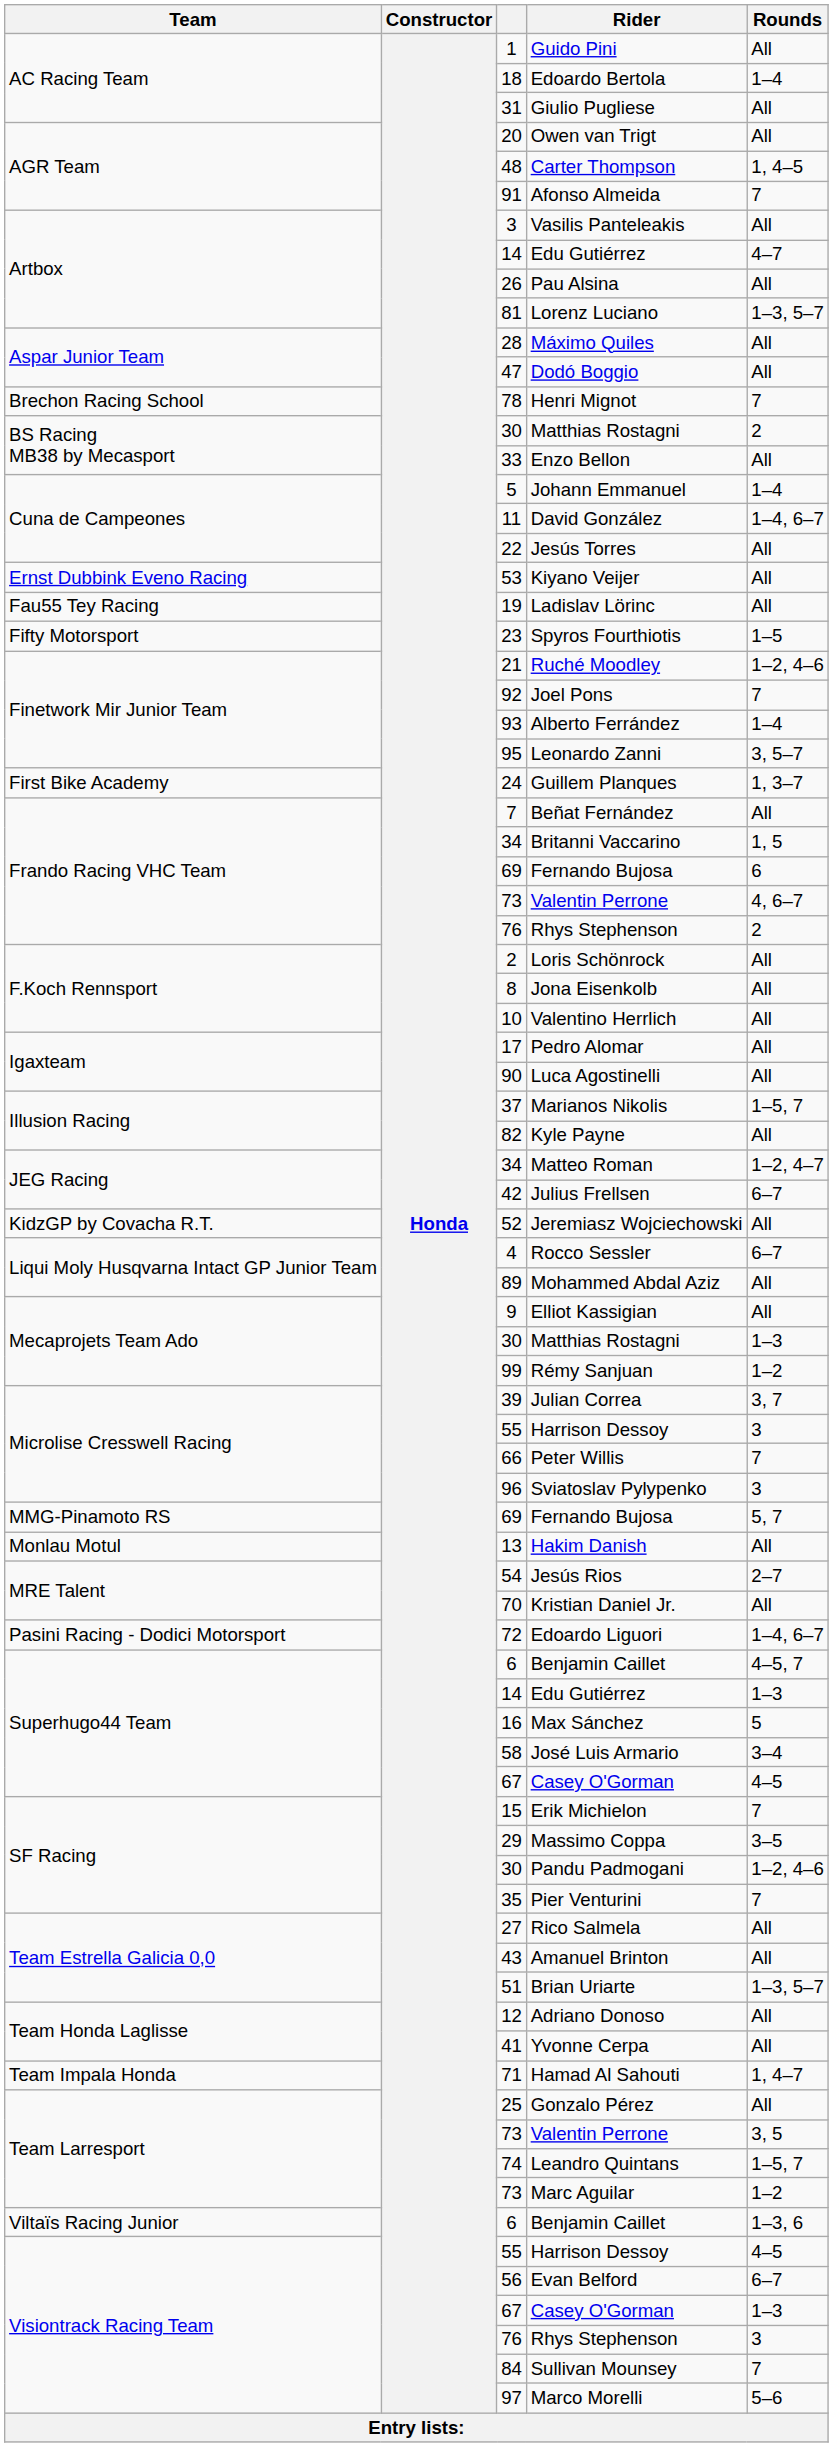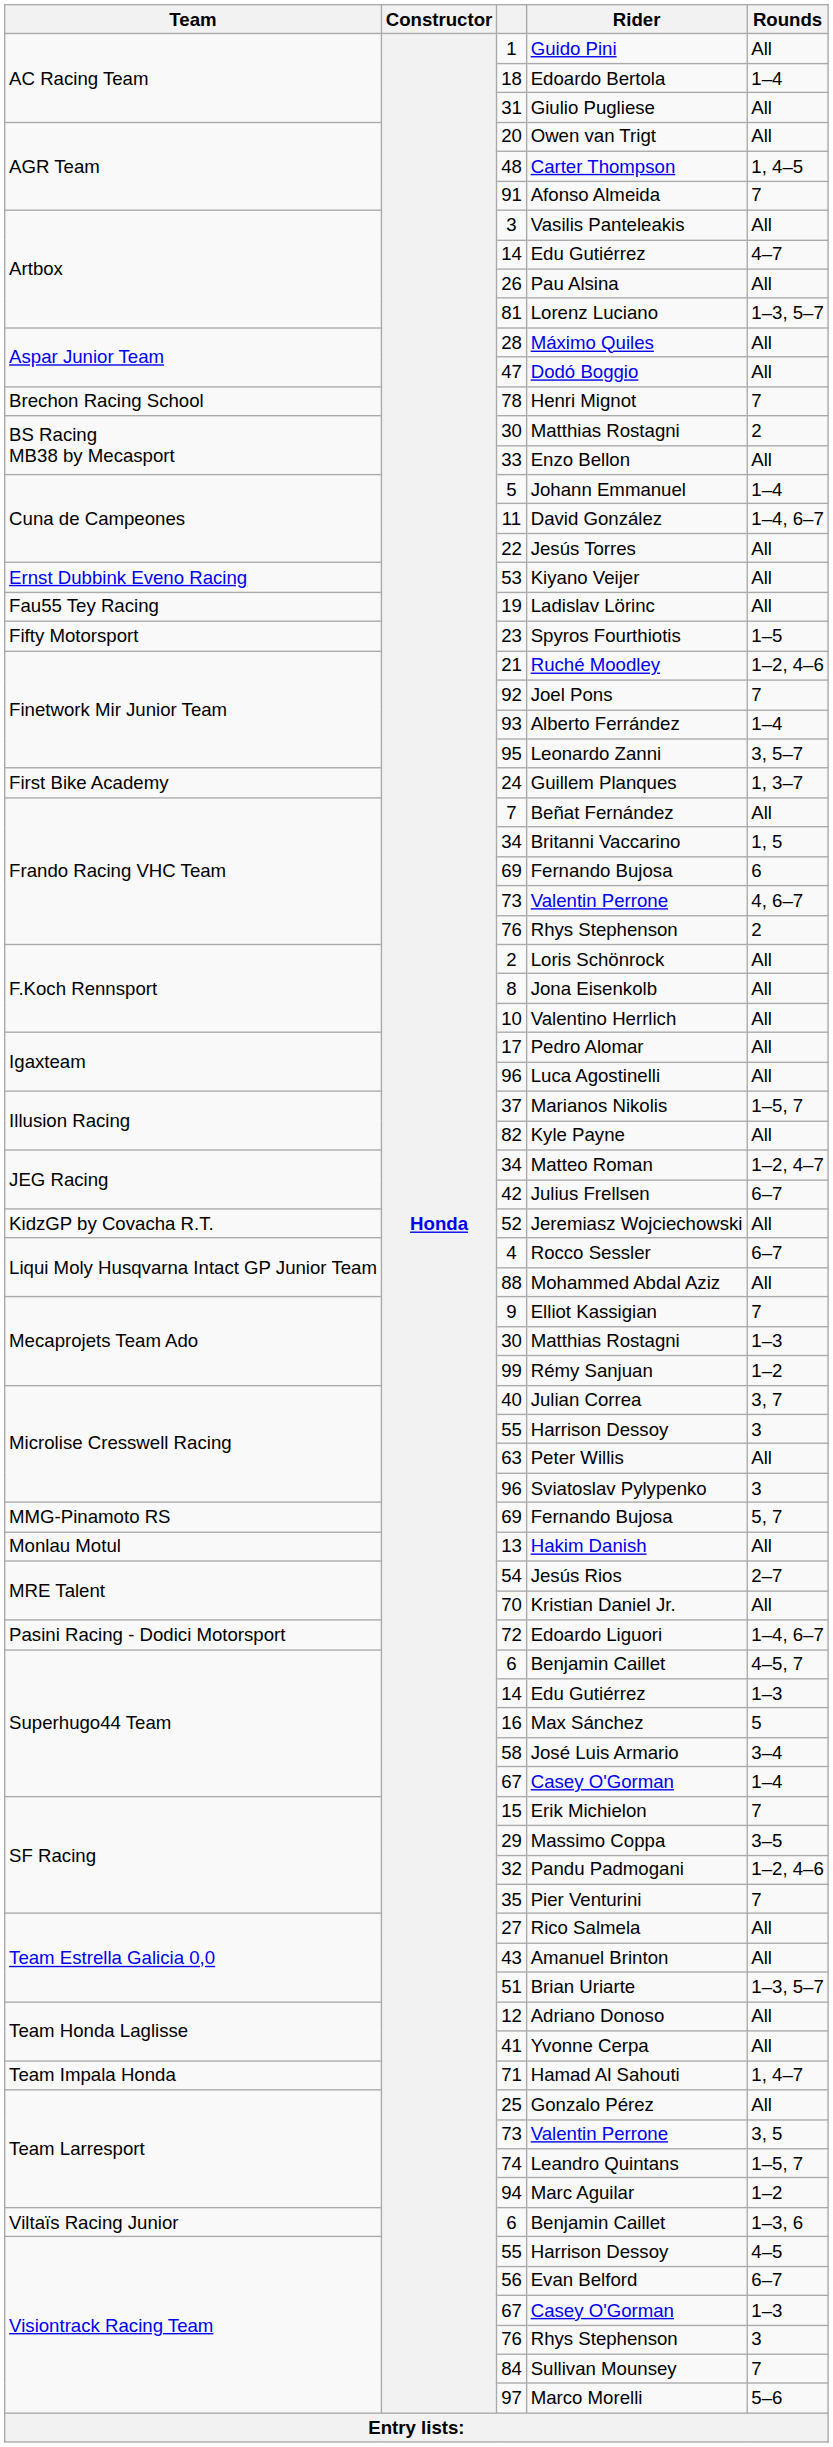(511, 1076) 90 -> (511, 1076) 96
(511, 1282) 89 -> (511, 1282) 88
(762, 1311) All -> (756, 1311) 7
(511, 1399) 39 -> (511, 1399) 40
(511, 1458) 66 -> (511, 1458) 63
(756, 1458) 7 -> (762, 1458) All
(767, 1781) 4–5 -> (767, 1781) 1–4
(511, 1869) 30 -> (511, 1869) 32
(511, 2192) 73 -> (511, 2192) 94
